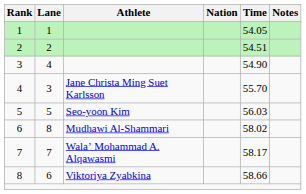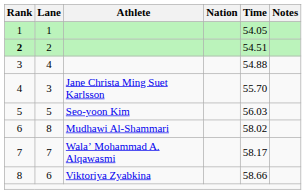(20, 47) normal -> (20, 47) bold
(255, 64) 54.90 -> (255, 64) 54.88
